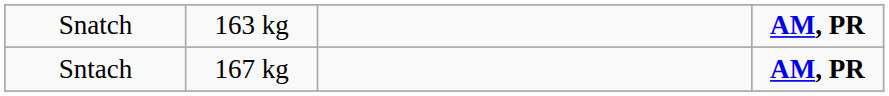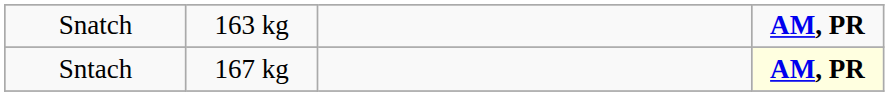(817, 68) no background -> (817, 68) lightyellow background
